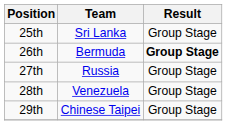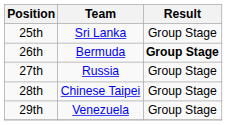(101, 91) Venezuela -> (101, 91) Chinese Taipei
(101, 110) Chinese Taipei -> (101, 110) Venezuela
